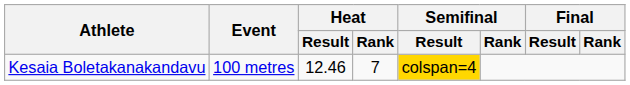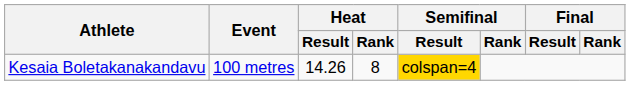(326, 68) 12.46 -> (326, 68) 14.26
(375, 68) 7 -> (375, 68) 8
